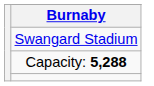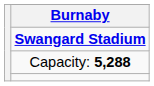(76, 39) normal -> (80, 39) bold
